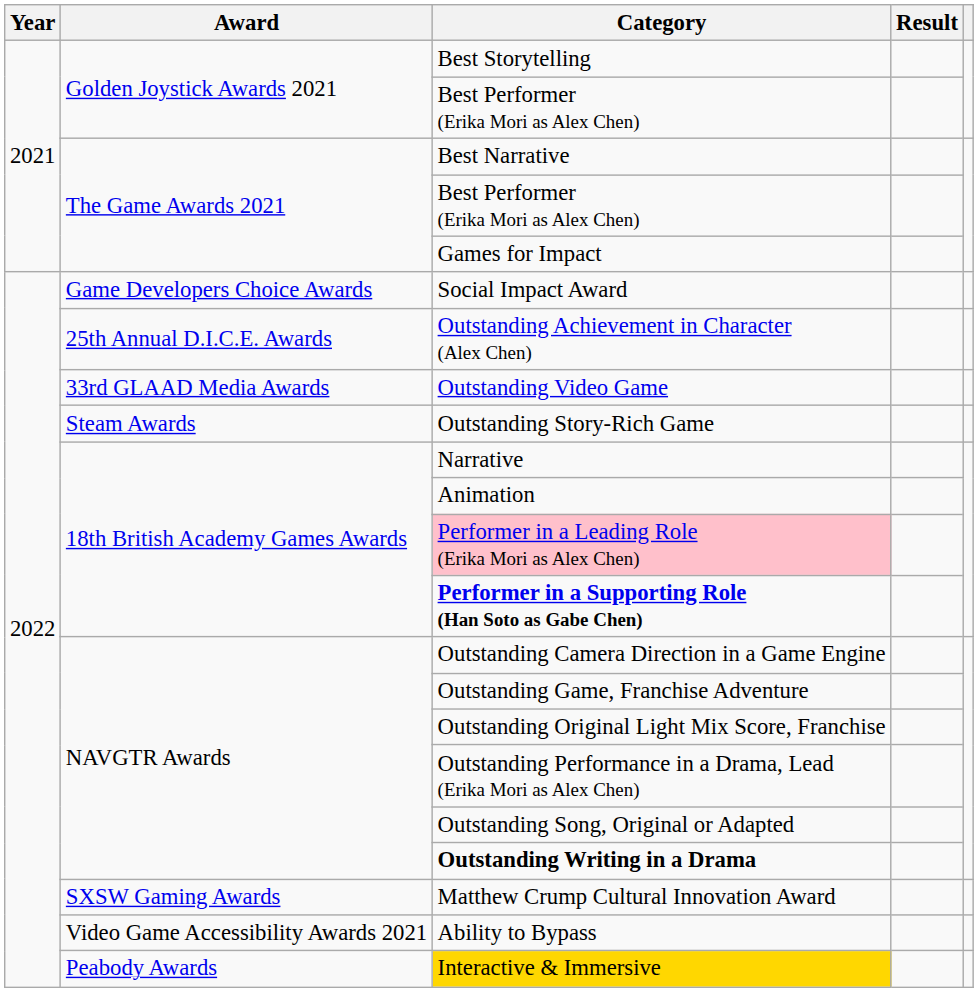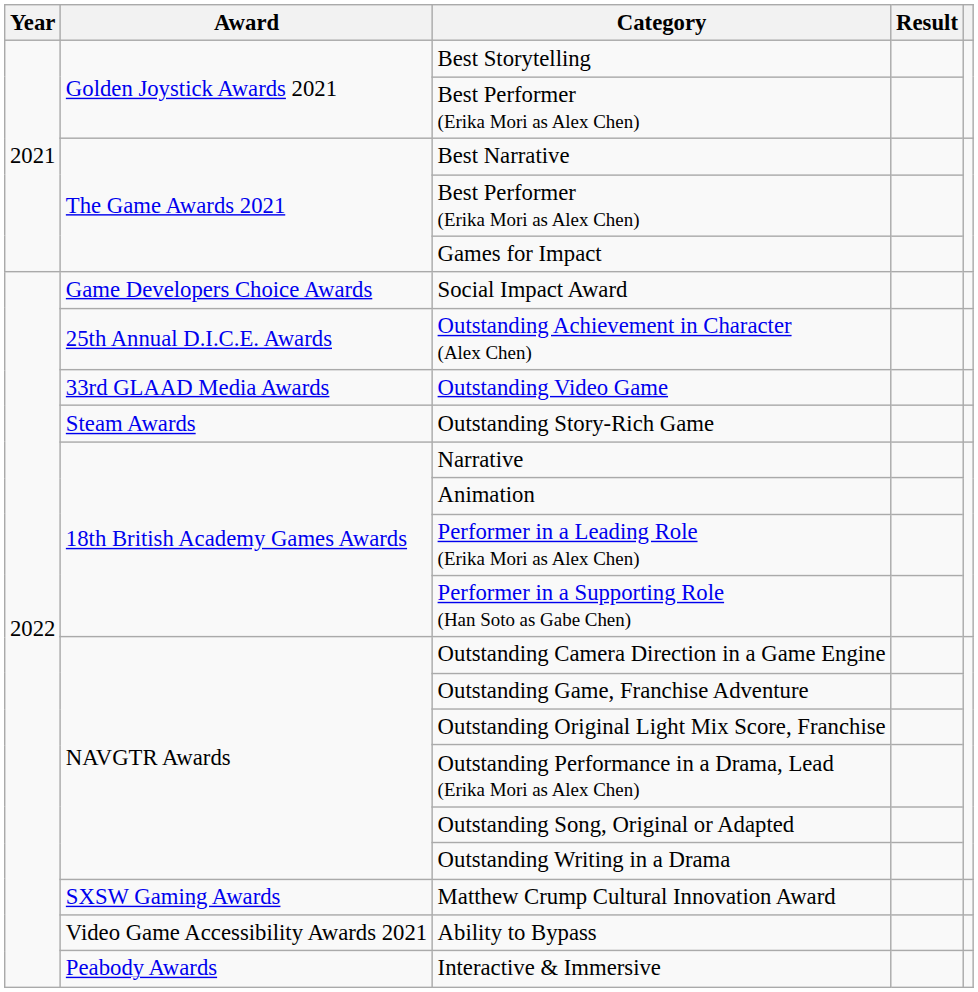(568, 544) pink background -> (568, 544) no background
(592, 605) bold -> (581, 605) normal
(597, 860) bold -> (584, 860) normal
(549, 968) gold background -> (549, 968) no background
